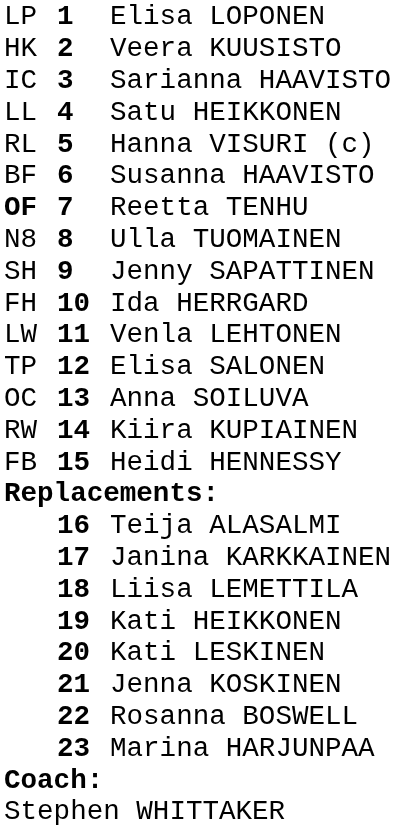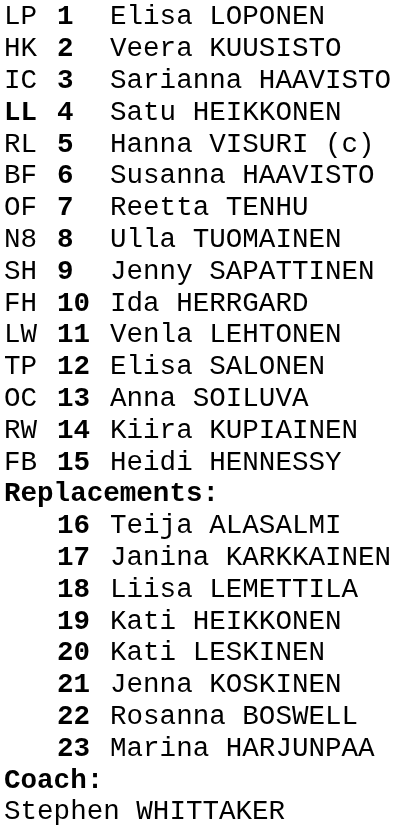(21, 112) normal -> (21, 112) bold
(21, 208) bold -> (21, 208) normal
